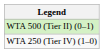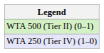(52, 41) no background -> (52, 41) lavender background
